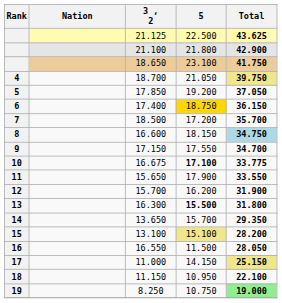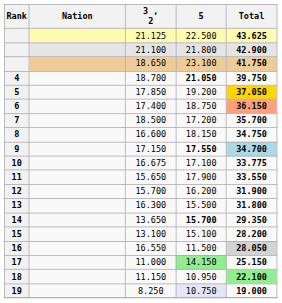(201, 78) normal -> (201, 78) bold
(252, 78) khaki background -> (252, 78) no background
(252, 92) no background -> (252, 92) gold background
(201, 107) gold background -> (201, 107) no background
(252, 107) no background -> (252, 107) lightsalmon background
(252, 135) lightblue background -> (252, 135) no background
(201, 149) normal -> (201, 149) bold
(252, 149) no background -> (252, 149) lightblue background
(201, 163) bold -> (201, 163) normal
(201, 206) bold -> (201, 206) normal
(201, 220) normal -> (201, 220) bold
(201, 234) khaki background -> (201, 234) no background
(252, 248) no background -> (252, 248) lightgrey background
(201, 262) no background -> (201, 262) lightgreen background
(252, 262) khaki background -> (252, 262) no background
(252, 277) no background -> (252, 277) lightgreen background
(201, 291) no background -> (201, 291) lavender background
(252, 291) lightgreen background -> (252, 291) no background
